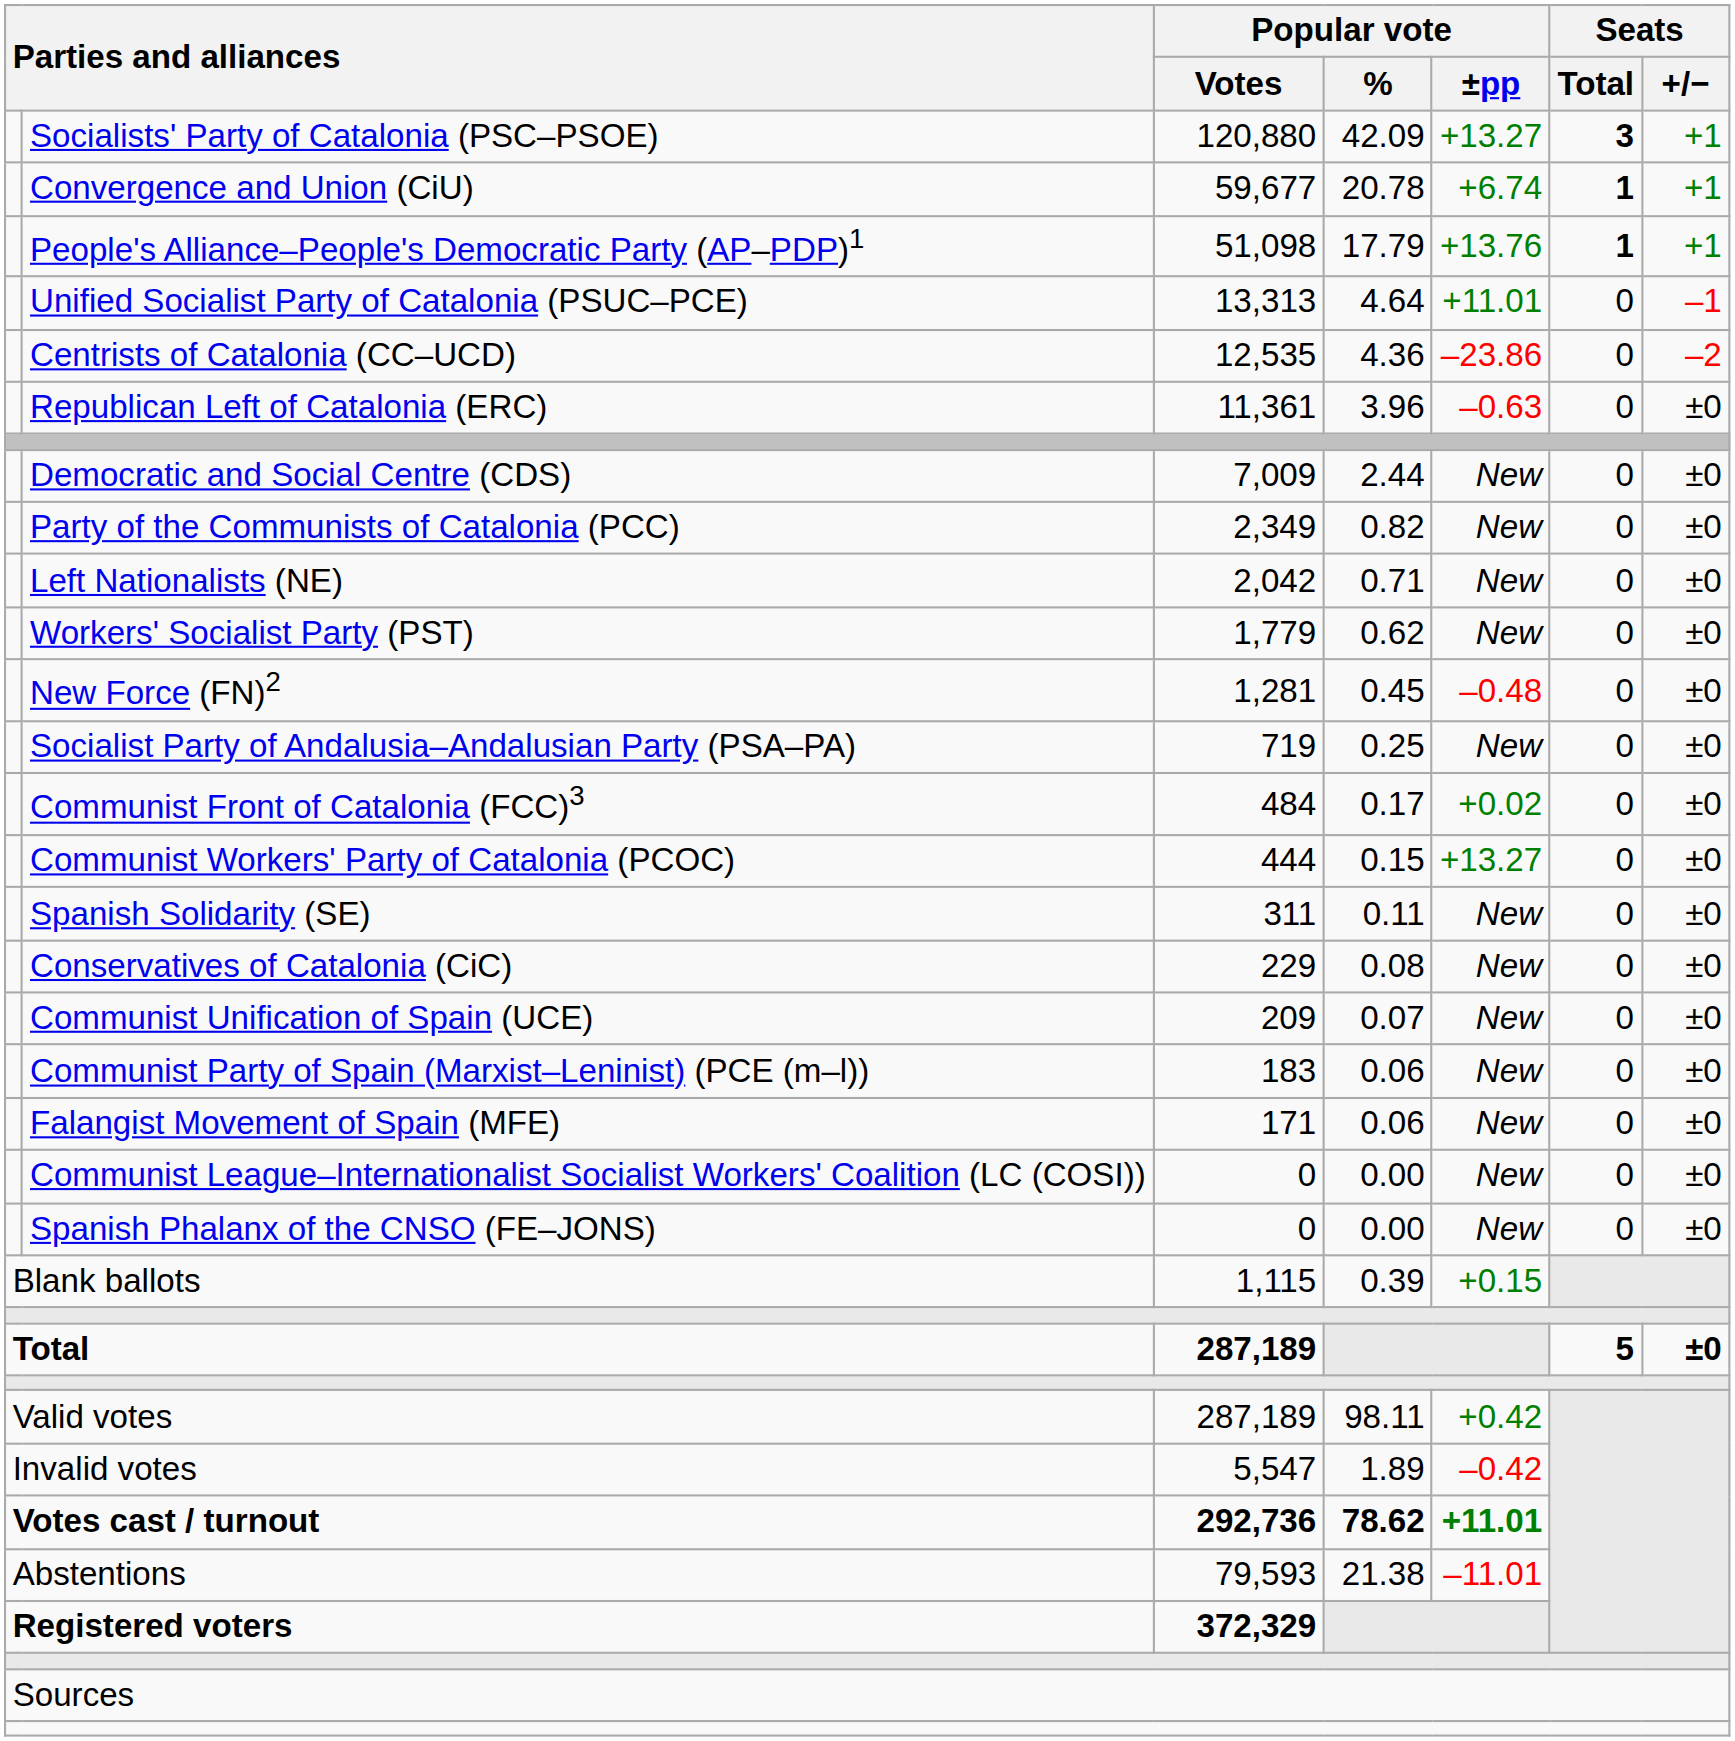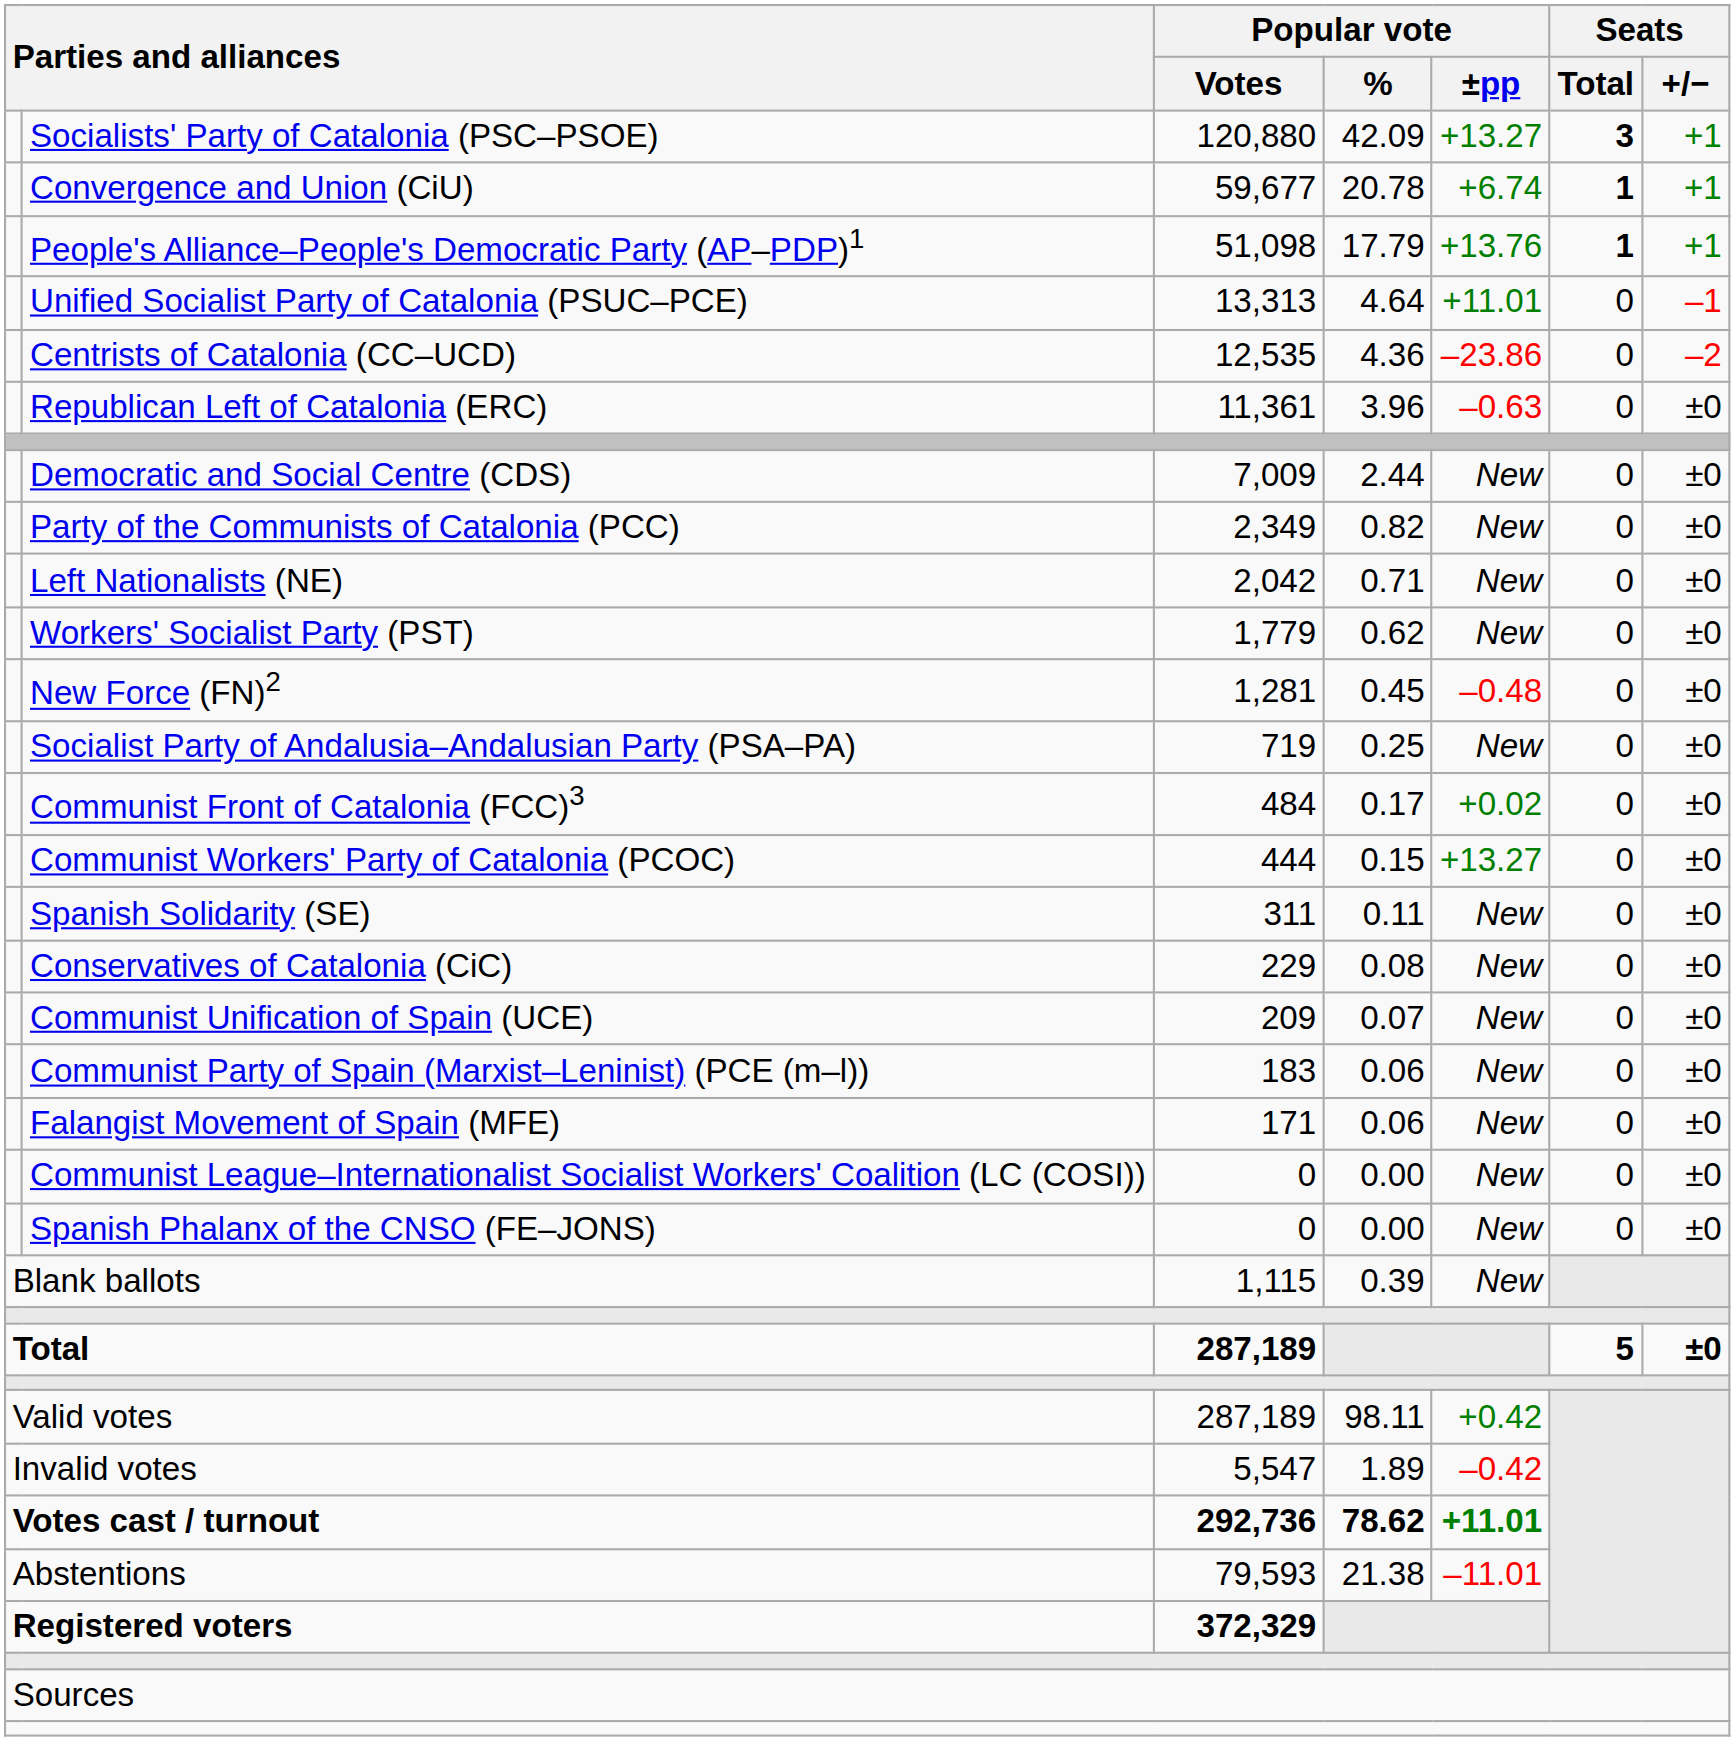(1500, 1281) +0.15 -> (1509, 1281) New
